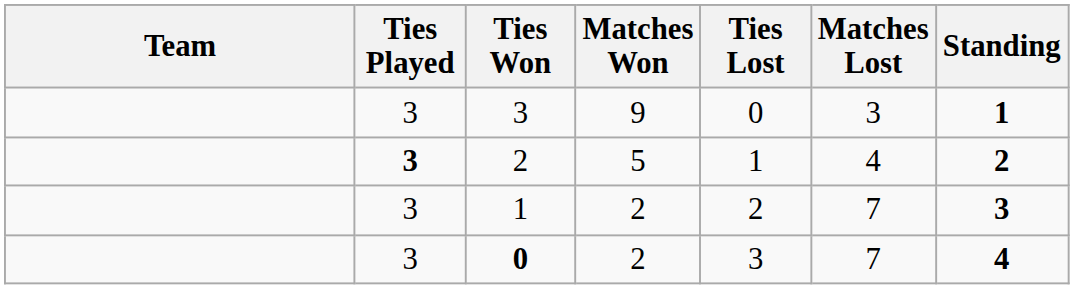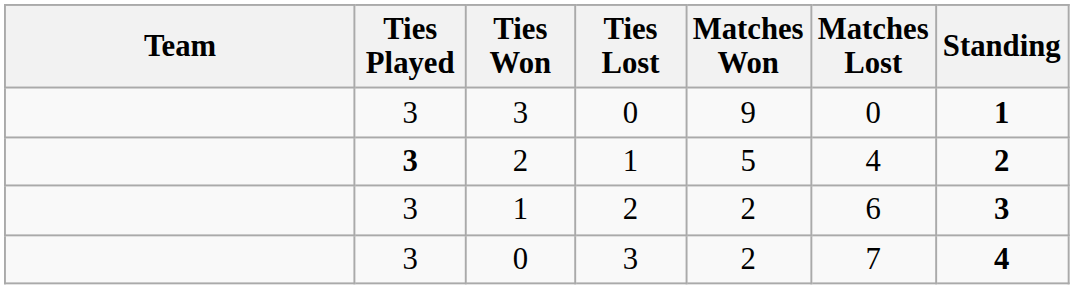columns swapped: (756, 46) <-> (638, 46)
(873, 112) 3 -> (873, 112) 0
(873, 209) 7 -> (873, 209) 6
(520, 258) bold -> (520, 258) normal
